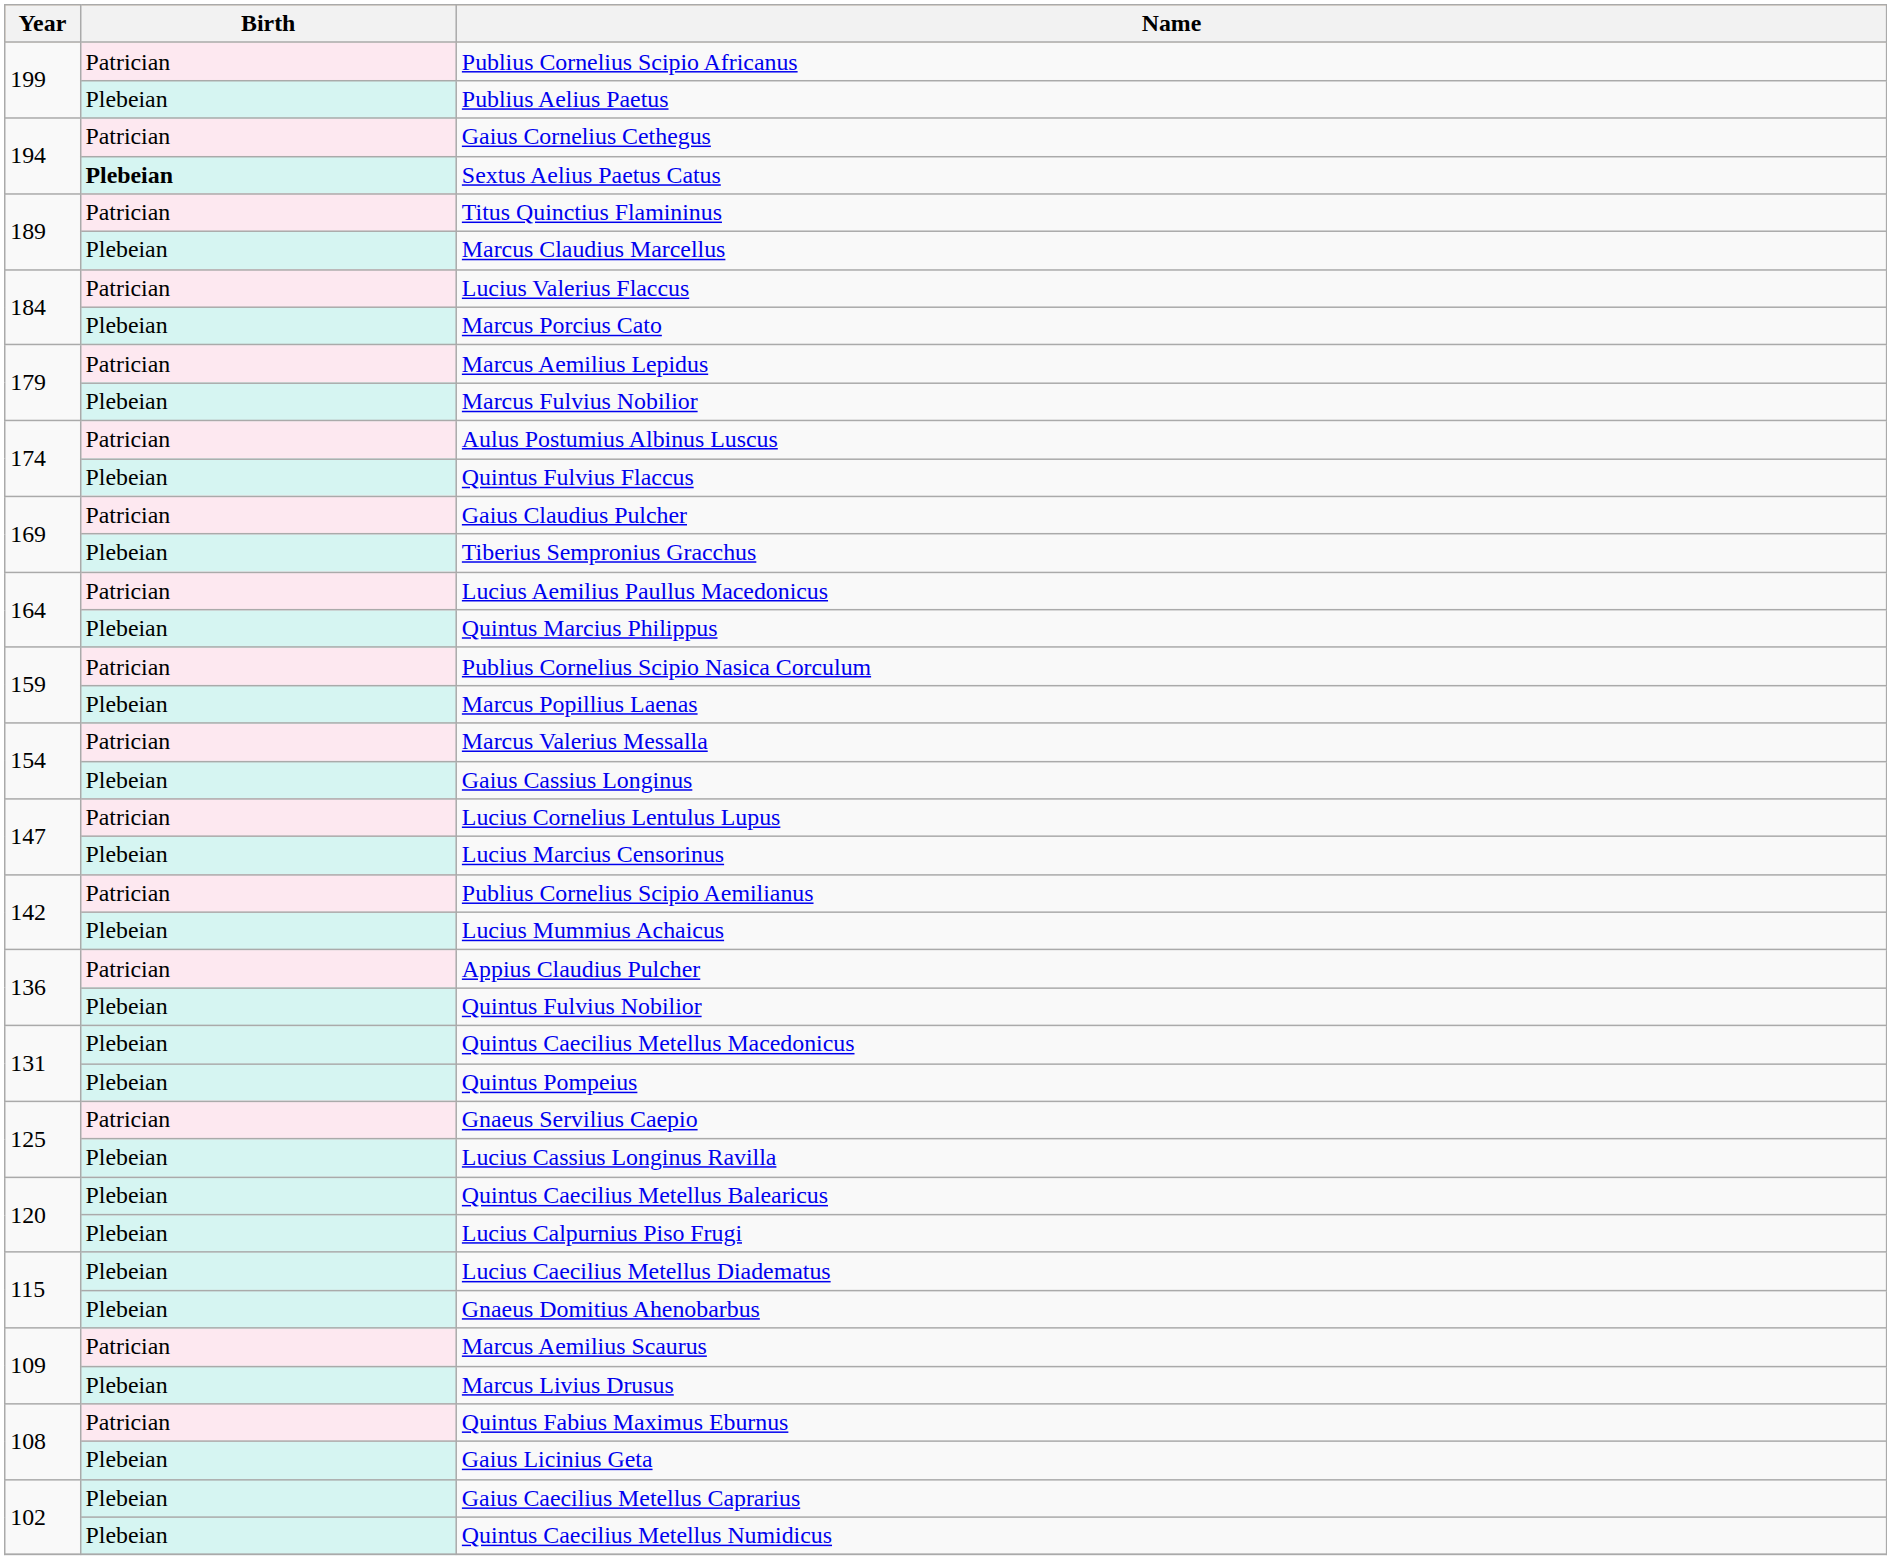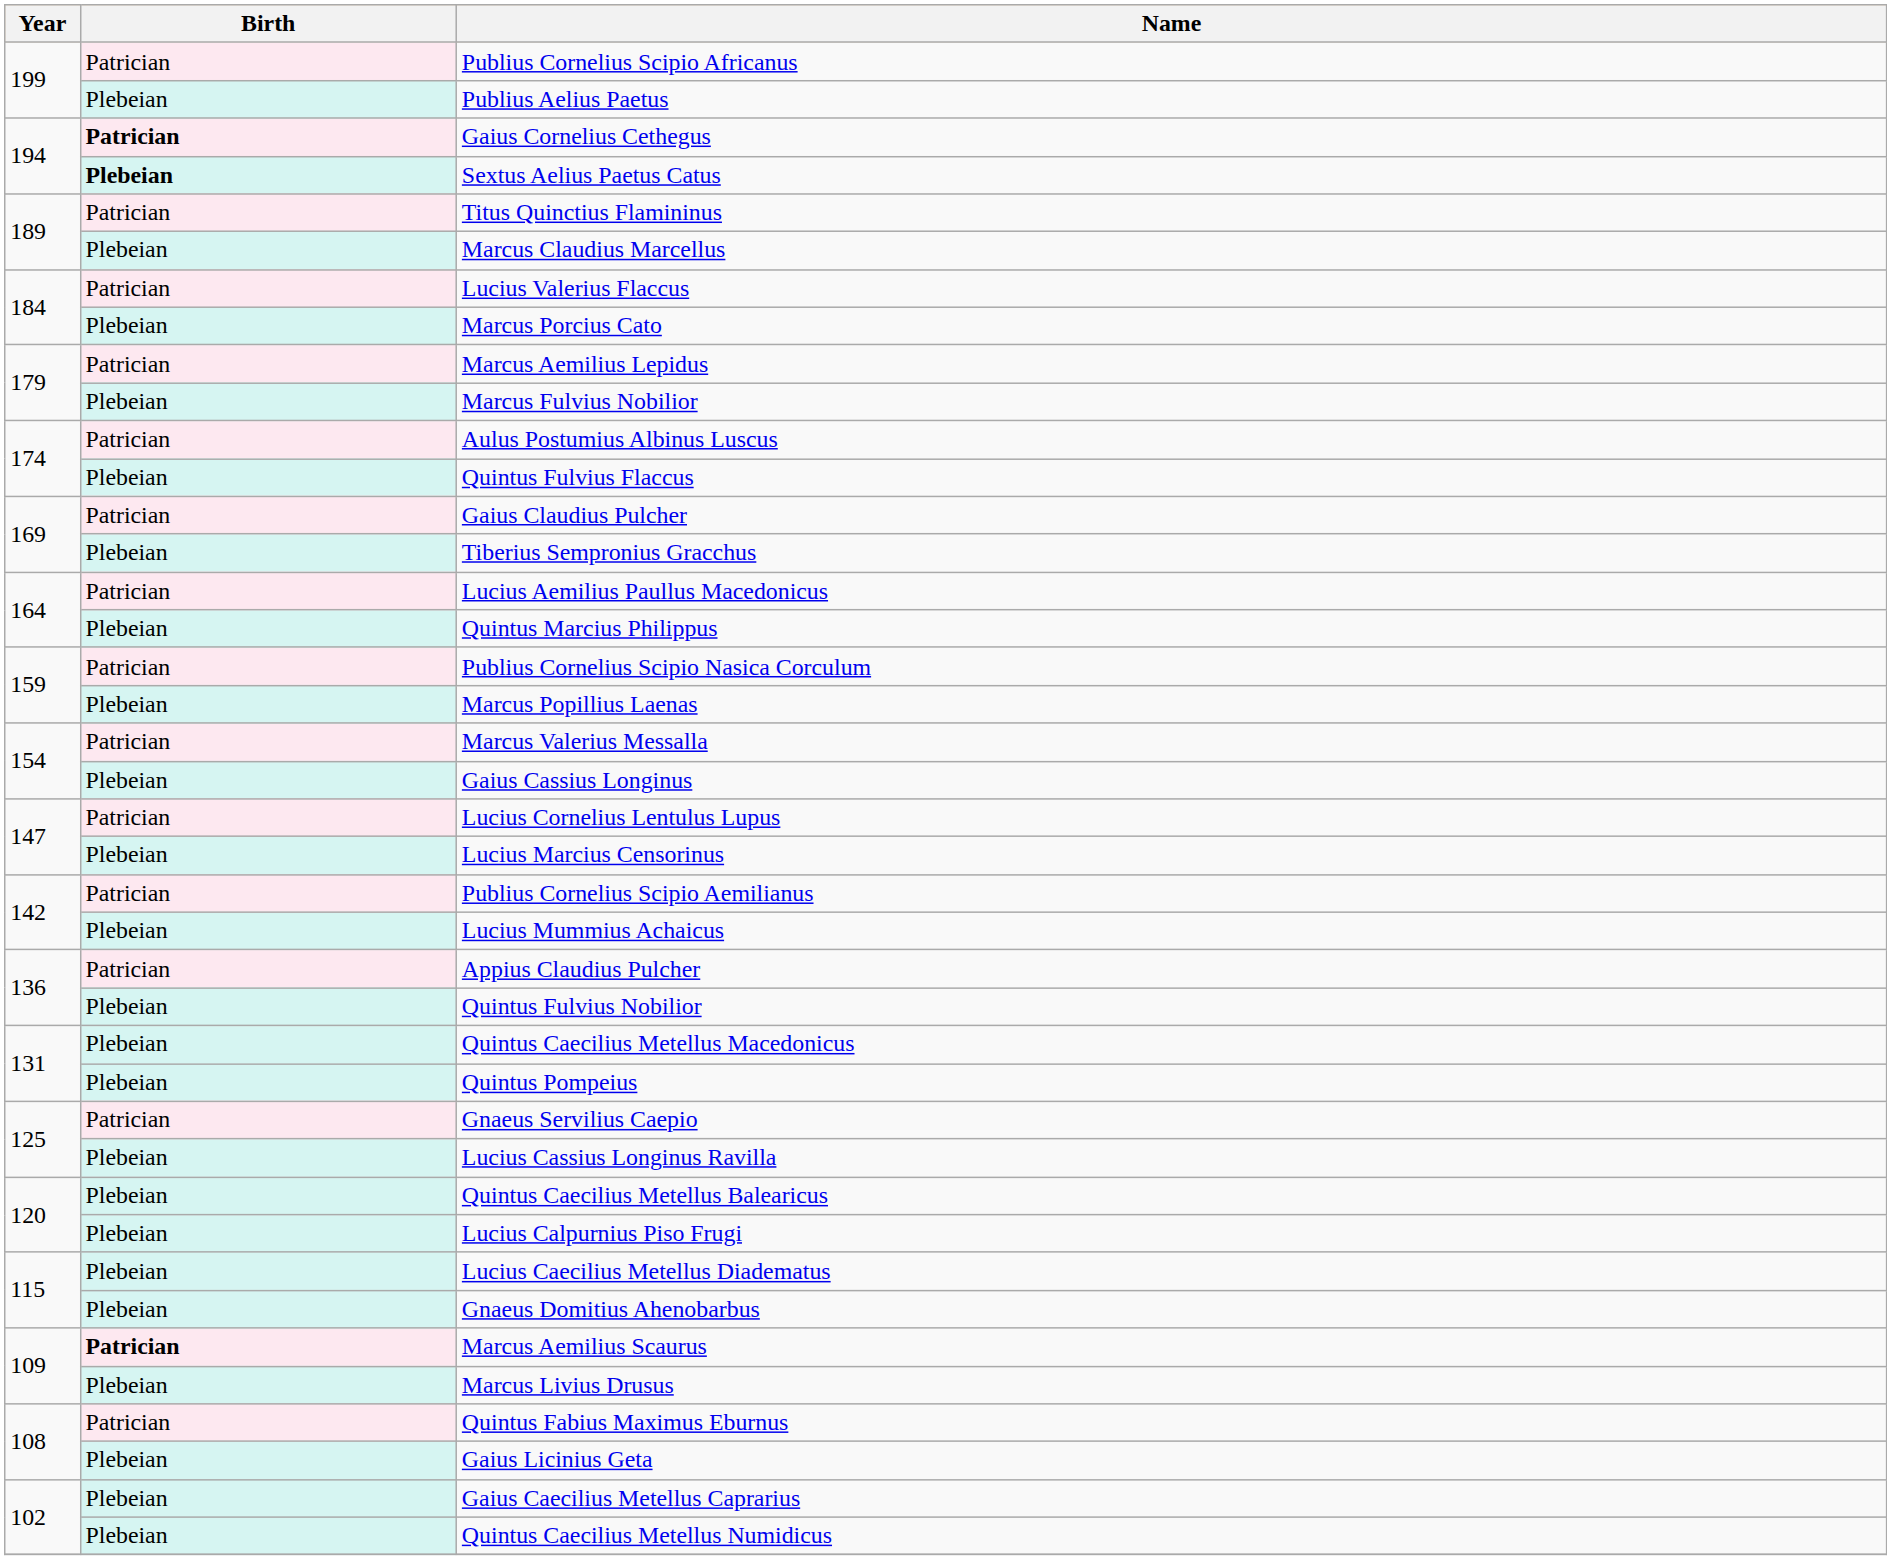(128, 136) normal -> (133, 136) bold
(128, 1346) normal -> (133, 1346) bold
